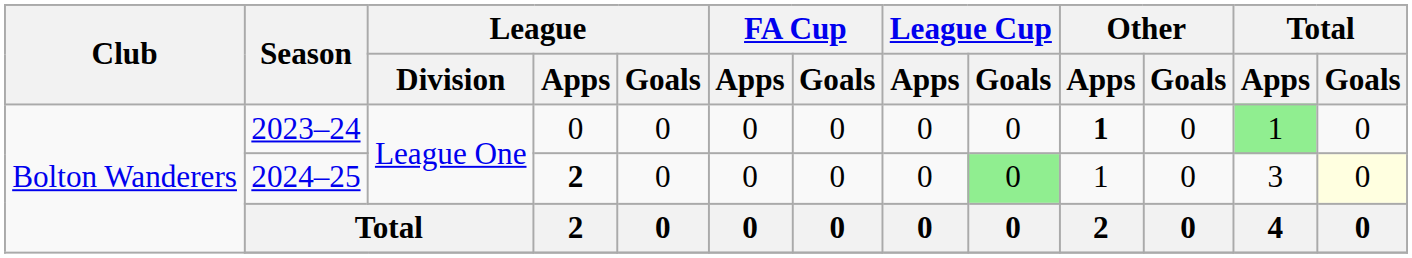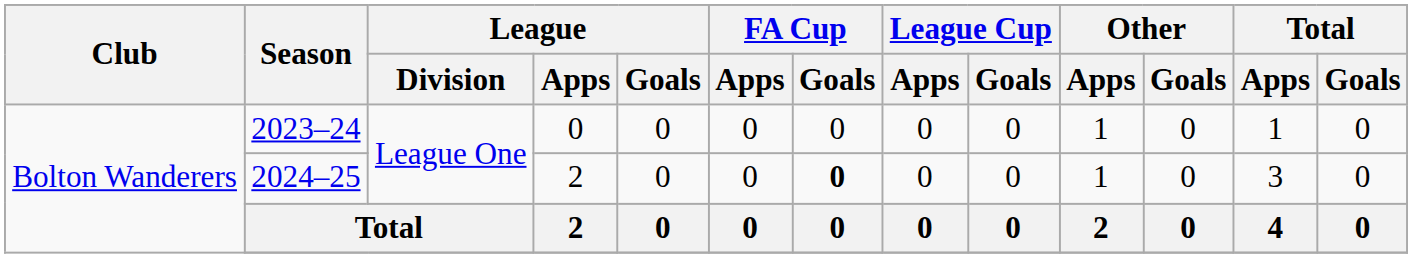(1101, 128) bold -> (1101, 128) normal
(1275, 128) lightgreen background -> (1275, 128) no background
(576, 177) bold -> (576, 177) normal
(837, 177) normal -> (837, 177) bold
(1013, 177) lightgreen background -> (1013, 177) no background
(1363, 177) lightyellow background -> (1363, 177) no background
